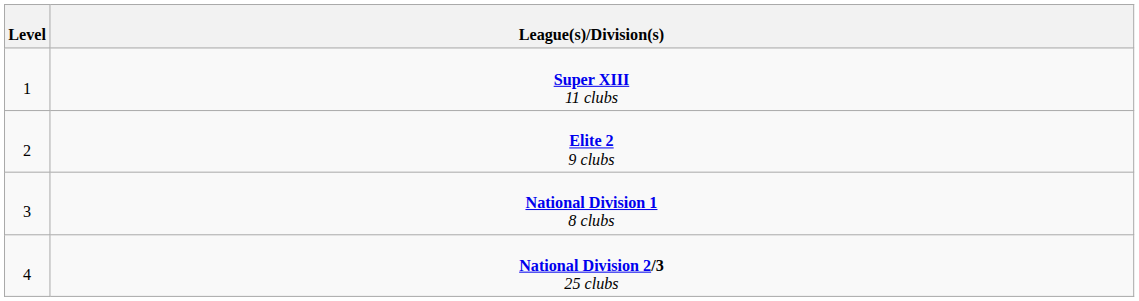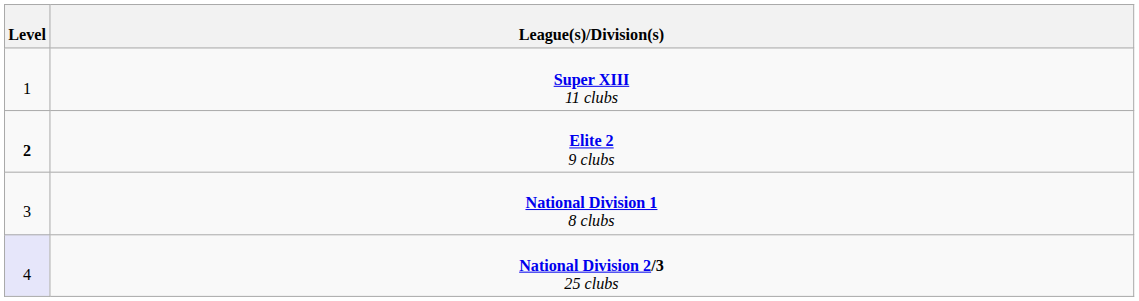(27, 150) normal -> (27, 150) bold
(27, 274) no background -> (27, 274) lavender background
